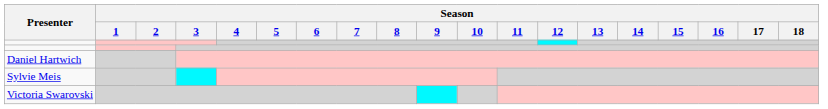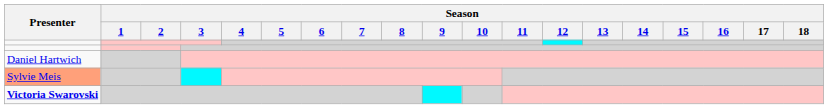(34, 76) no background -> (34, 76) lightsalmon background
(50, 94) normal -> (53, 94) bold
